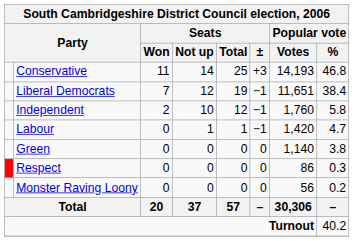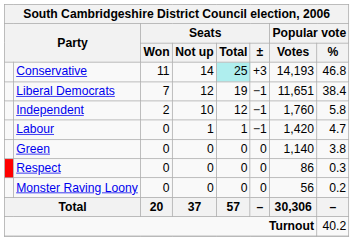(241, 71) no background -> (241, 71) paleturquoise background
